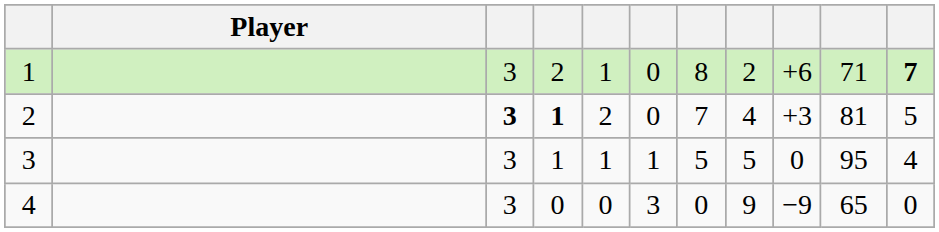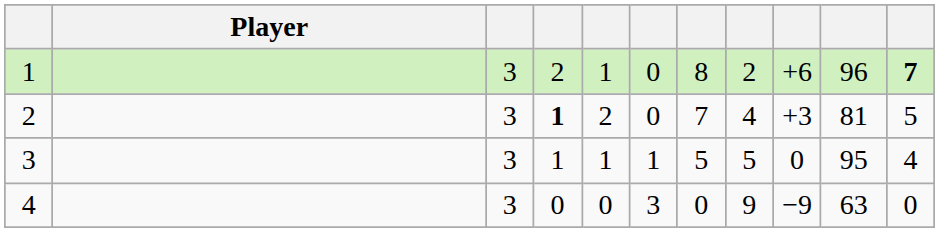(854, 71) 71 -> (854, 71) 96
(510, 115) bold -> (510, 115) normal
(854, 204) 65 -> (854, 204) 63
